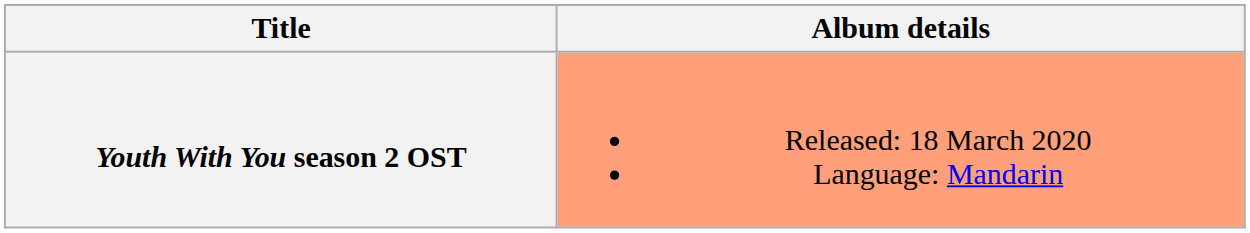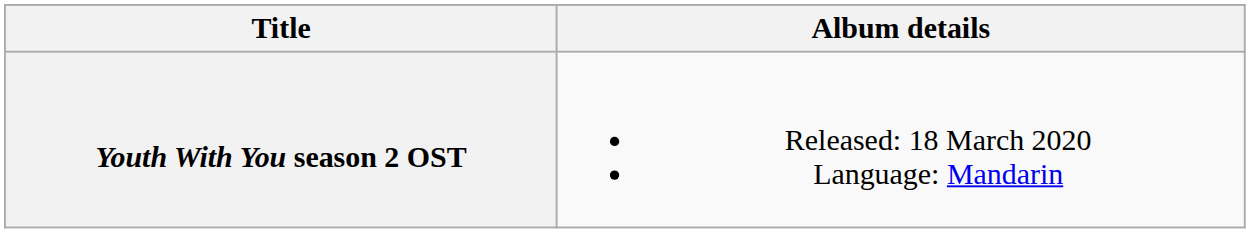(901, 157) lightsalmon background -> (901, 157) no background
